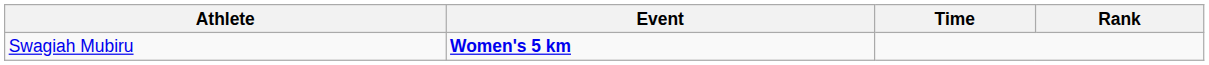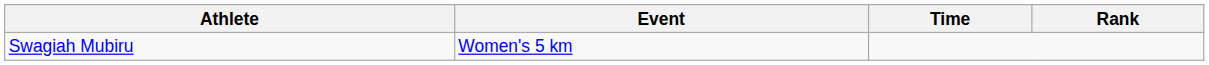(511, 46) bold -> (515, 46) normal
